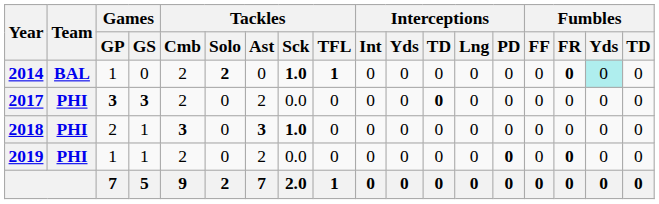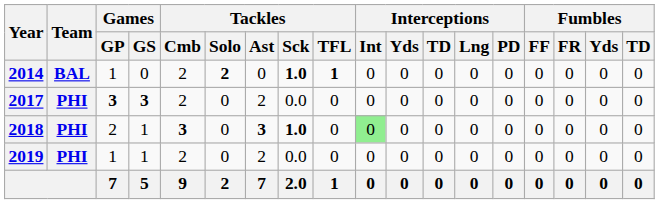(569, 73) bold -> (569, 73) normal
(604, 73) paleturquoise background -> (604, 73) no background
(439, 101) bold -> (439, 101) normal
(371, 128) no background -> (371, 128) lightgreen background
(509, 156) bold -> (509, 156) normal
(569, 156) bold -> (569, 156) normal
